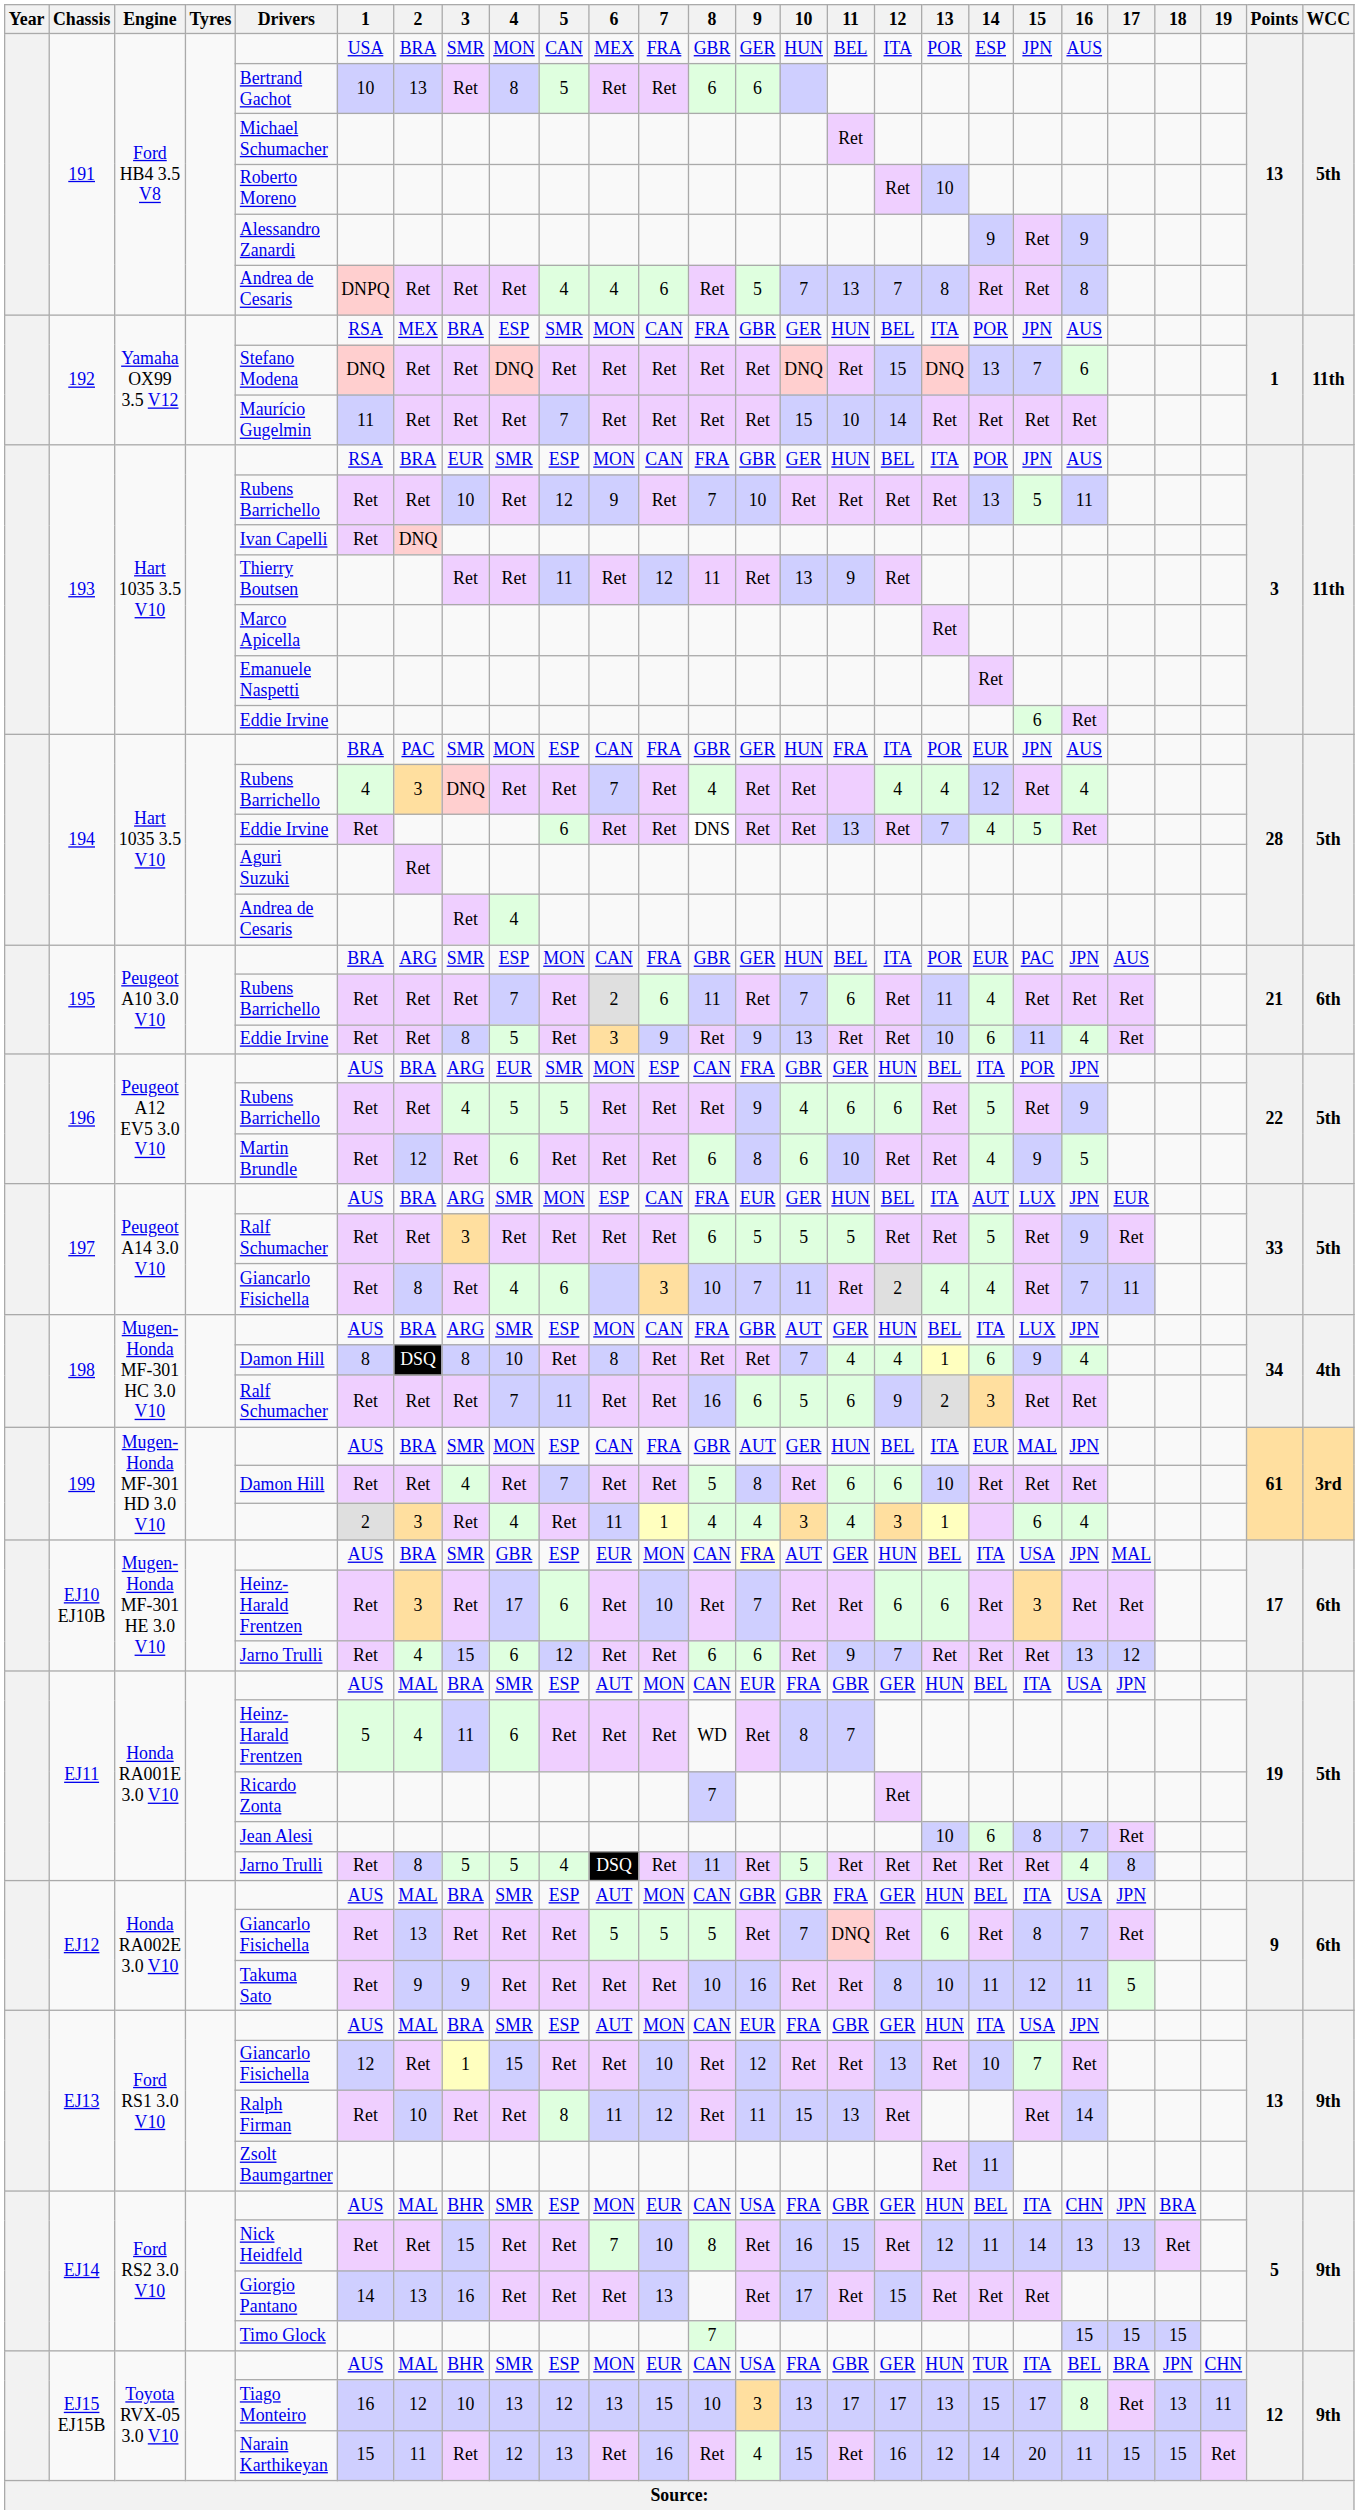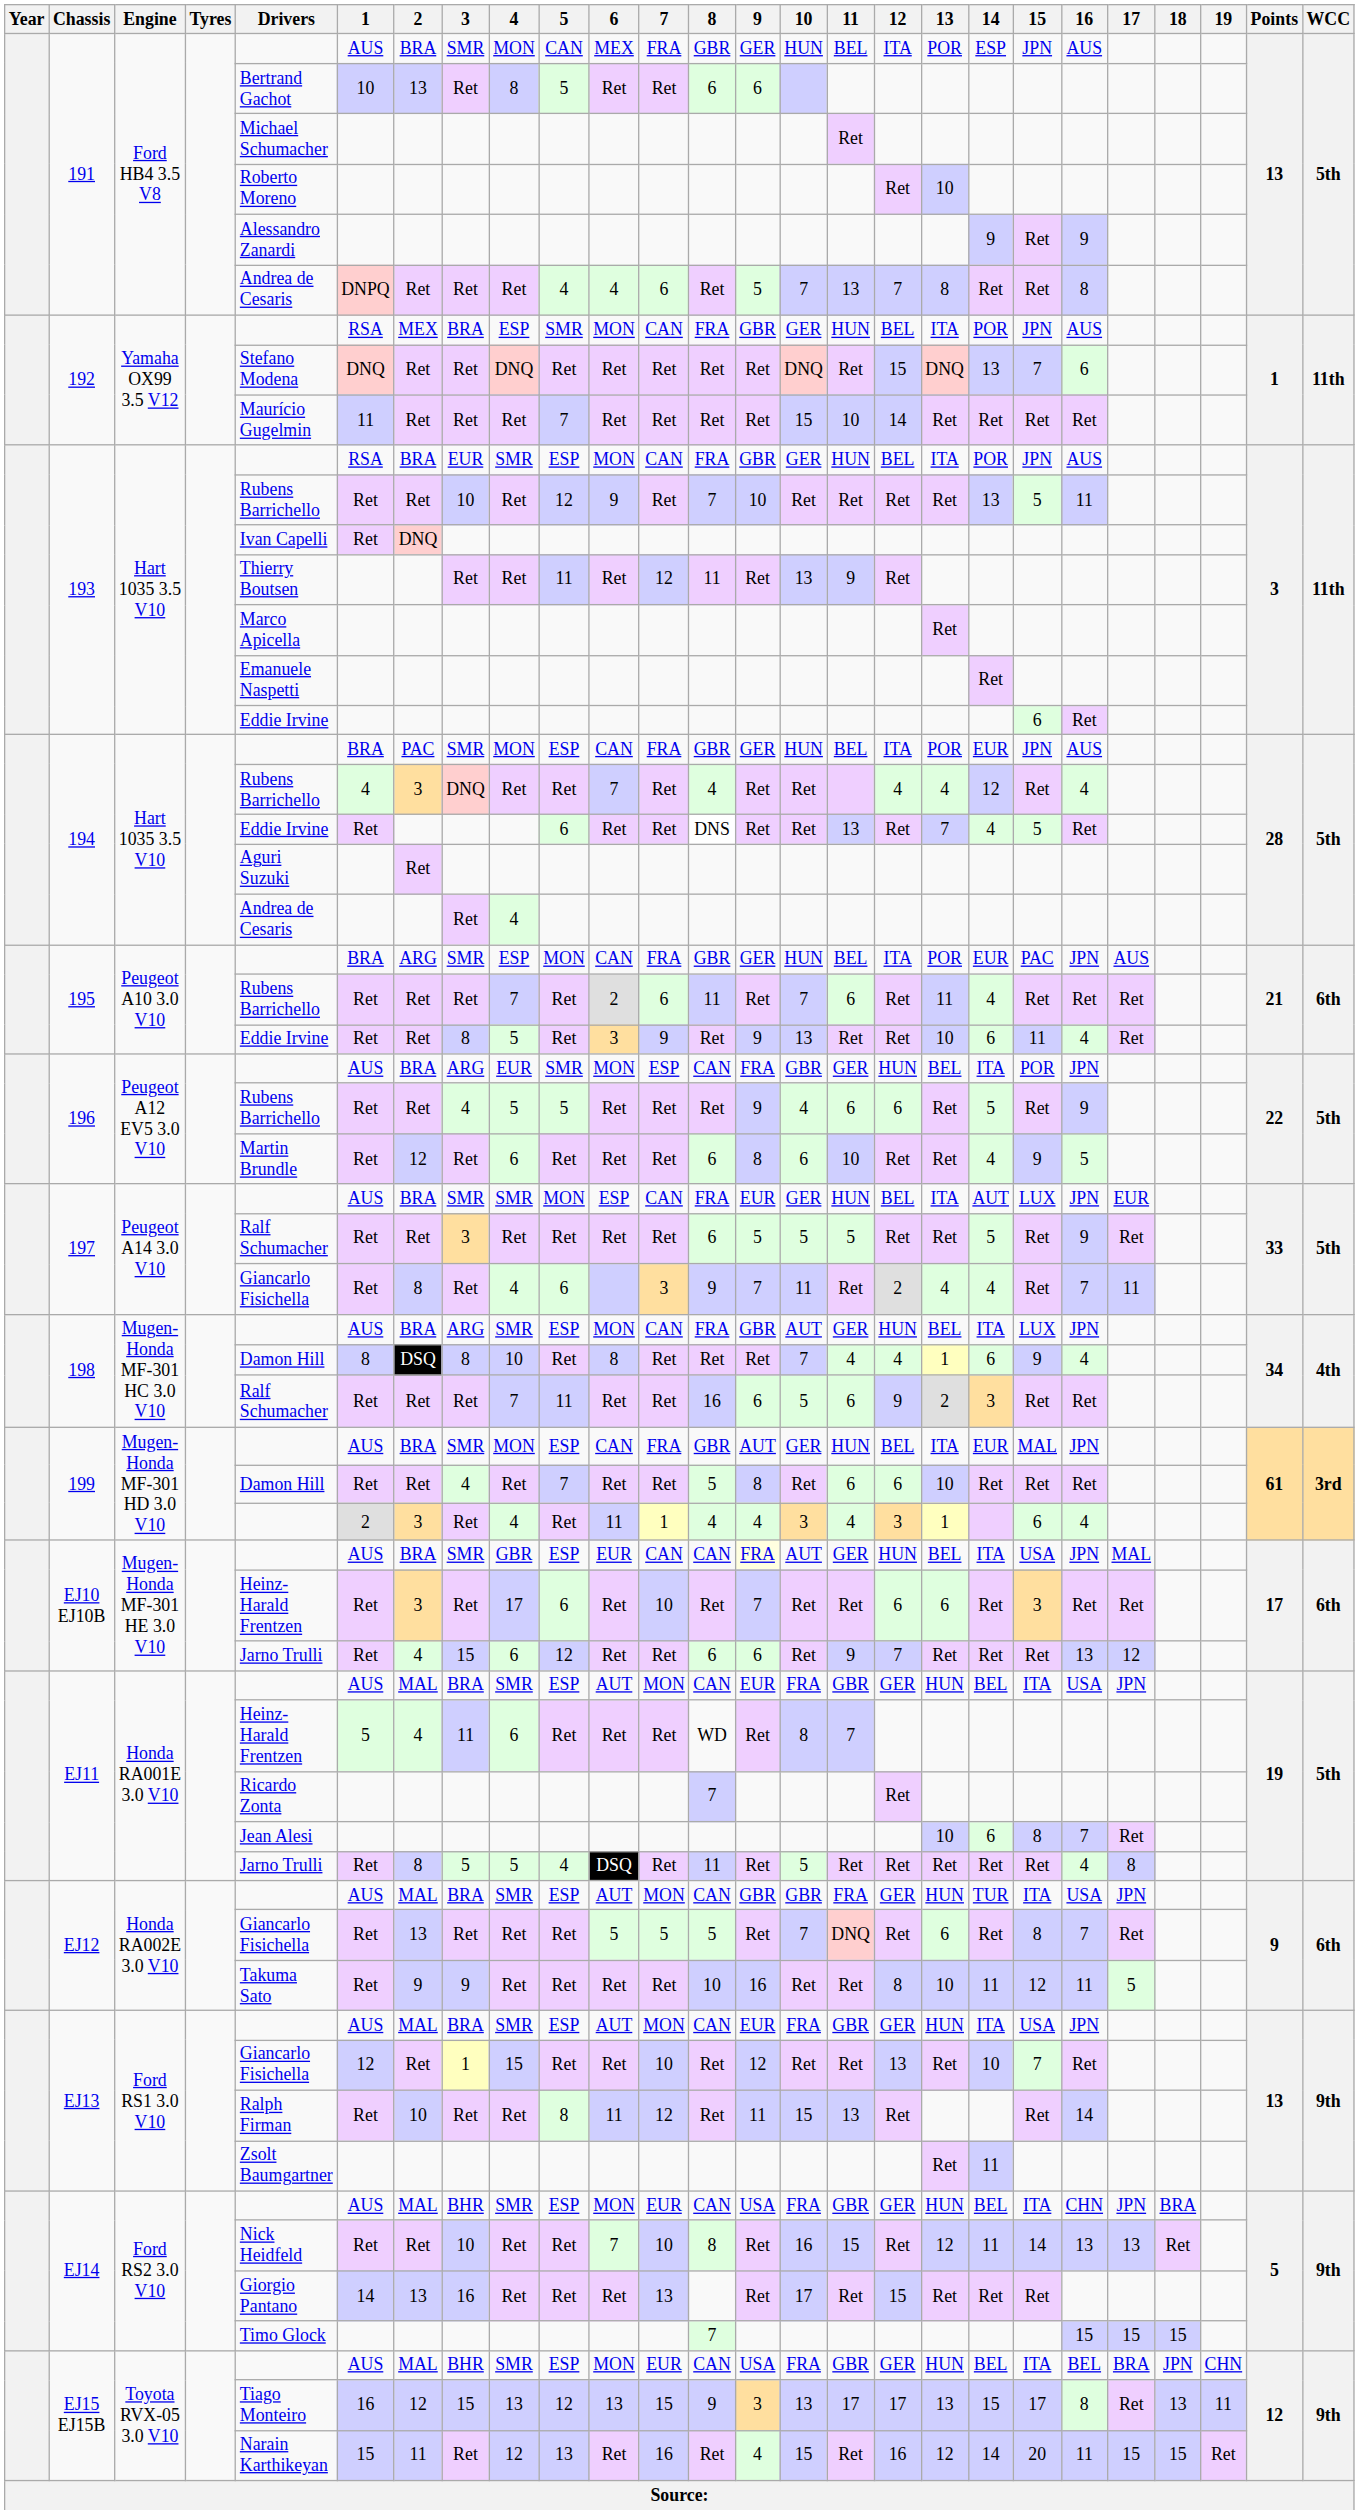(365, 48) USA -> (365, 48) AUS
(851, 749) FRA -> (851, 749) BEL
(465, 1198) ARG -> (465, 1198) SMR
(712, 1288) 10 -> (712, 1288) 9
(664, 1554) MON -> (664, 1554) CAN
(991, 1894) BEL -> (991, 1894) TUR
(465, 2245) 15 -> (465, 2245) 10
(991, 2364) TUR -> (991, 2364) BEL
(465, 2404) 10 -> (465, 2404) 15
(712, 2404) 10 -> (712, 2404) 9
